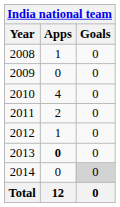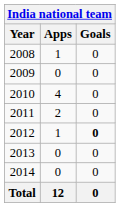(95, 133) normal -> (95, 133) bold
(58, 152) bold -> (58, 152) normal
(95, 172) lightgrey background -> (95, 172) no background
